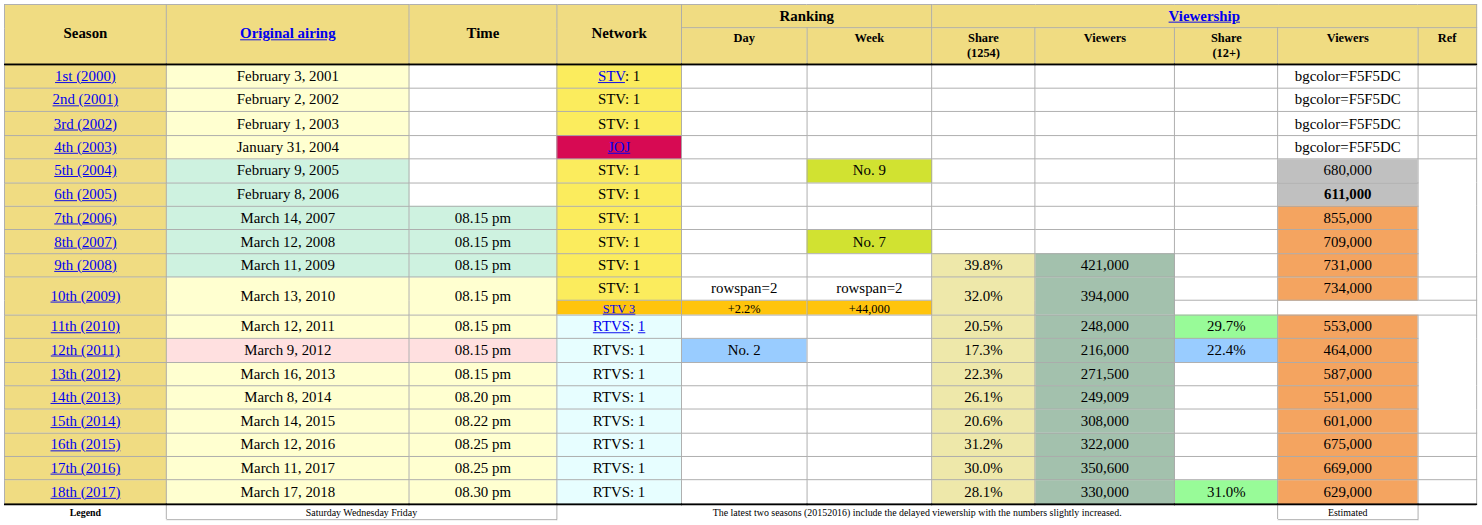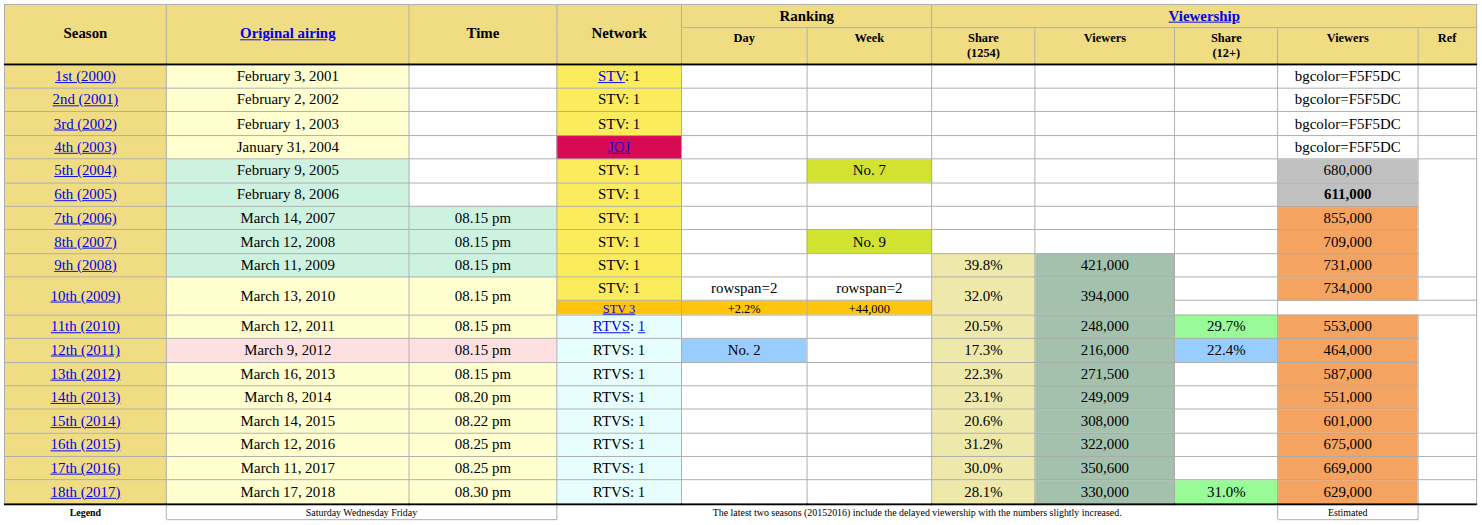(869, 170) No. 9 -> (869, 170) No. 7
(869, 241) No. 7 -> (869, 241) No. 9
(983, 397) 26.1% -> (983, 397) 23.1%
